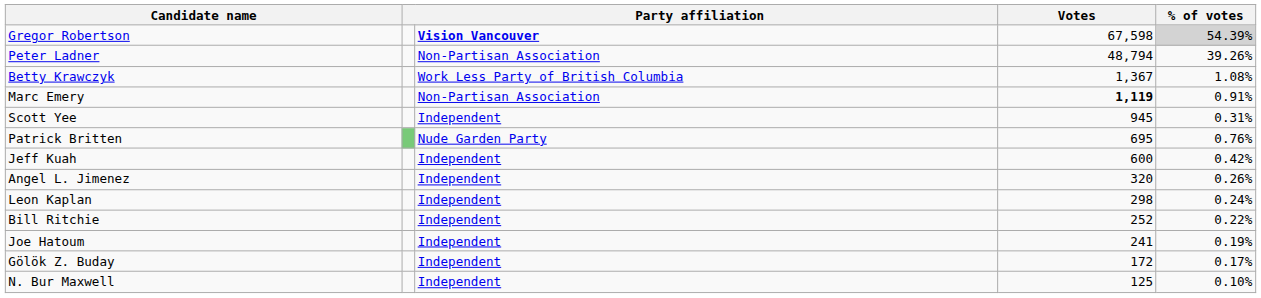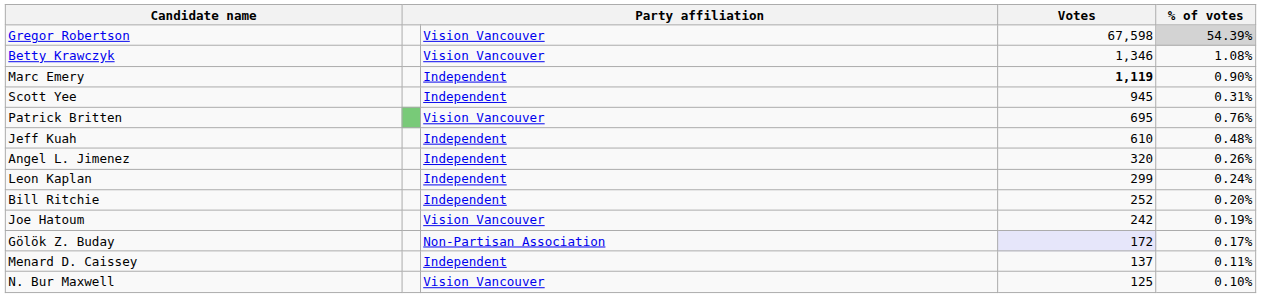(478, 35) bold -> (484, 35) normal
- row: (54, 56)
(551, 76) Work Less Party of British Columbia -> (484, 56) Vision Vancouver
(1134, 76) 1,367 -> (1134, 56) 1,346
(509, 97) Non-Partisan Association -> (465, 76) Independent
(1233, 97) 0.91% -> (1233, 76) 0.90%
(482, 138) Nude Garden Party -> (484, 118) Vision Vancouver
(1142, 159) 600 -> (1142, 138) 610
(1233, 159) 0.42% -> (1233, 138) 0.48%
(1142, 200) 298 -> (1142, 179) 299
(1233, 220) 0.22% -> (1233, 200) 0.20%
(459, 241) Independent -> (484, 220) Vision Vancouver
(1142, 241) 241 -> (1142, 220) 242
(459, 261) Independent -> (514, 241) Non-Partisan Association
(1142, 261) no background -> (1142, 241) lavender background
+ row: (73, 261)
(459, 282) Independent -> (484, 282) Vision Vancouver
